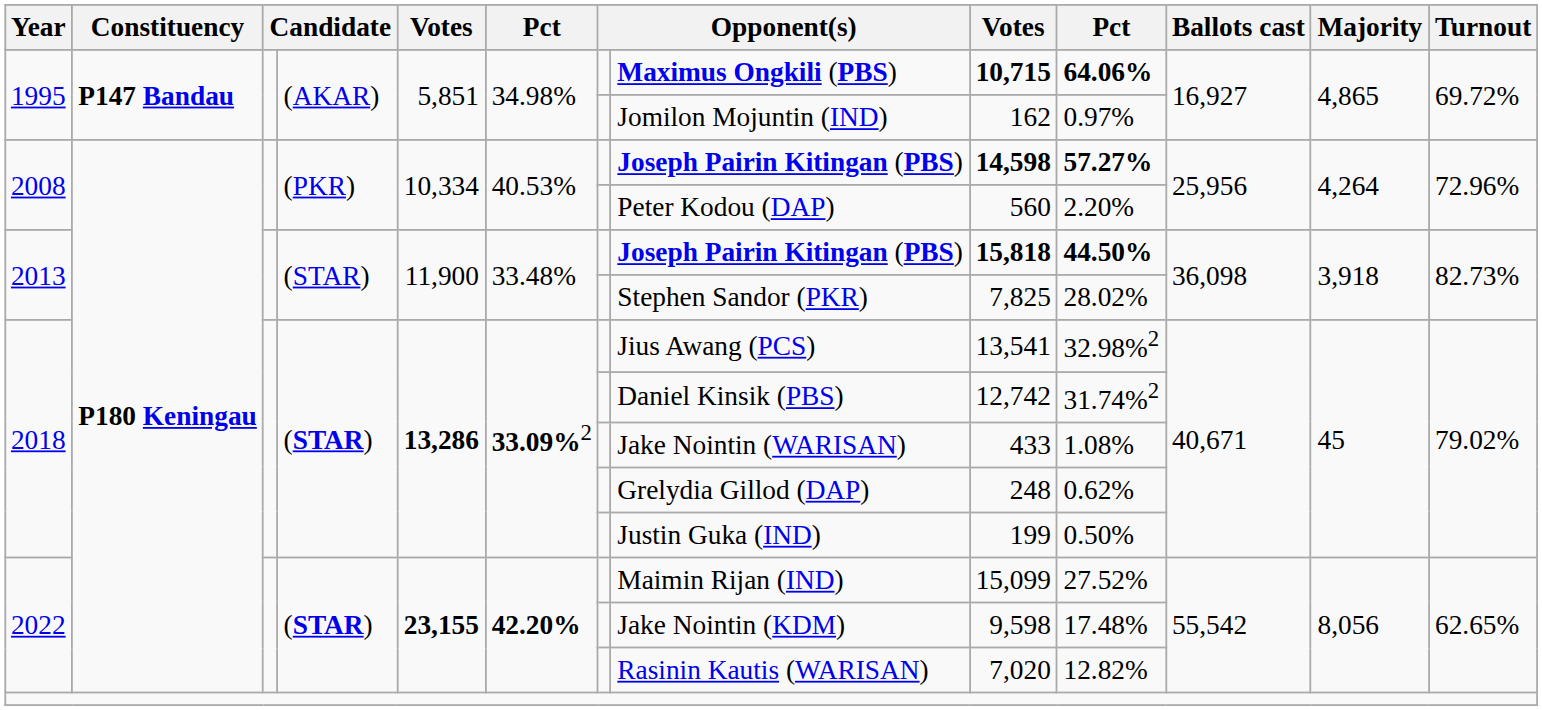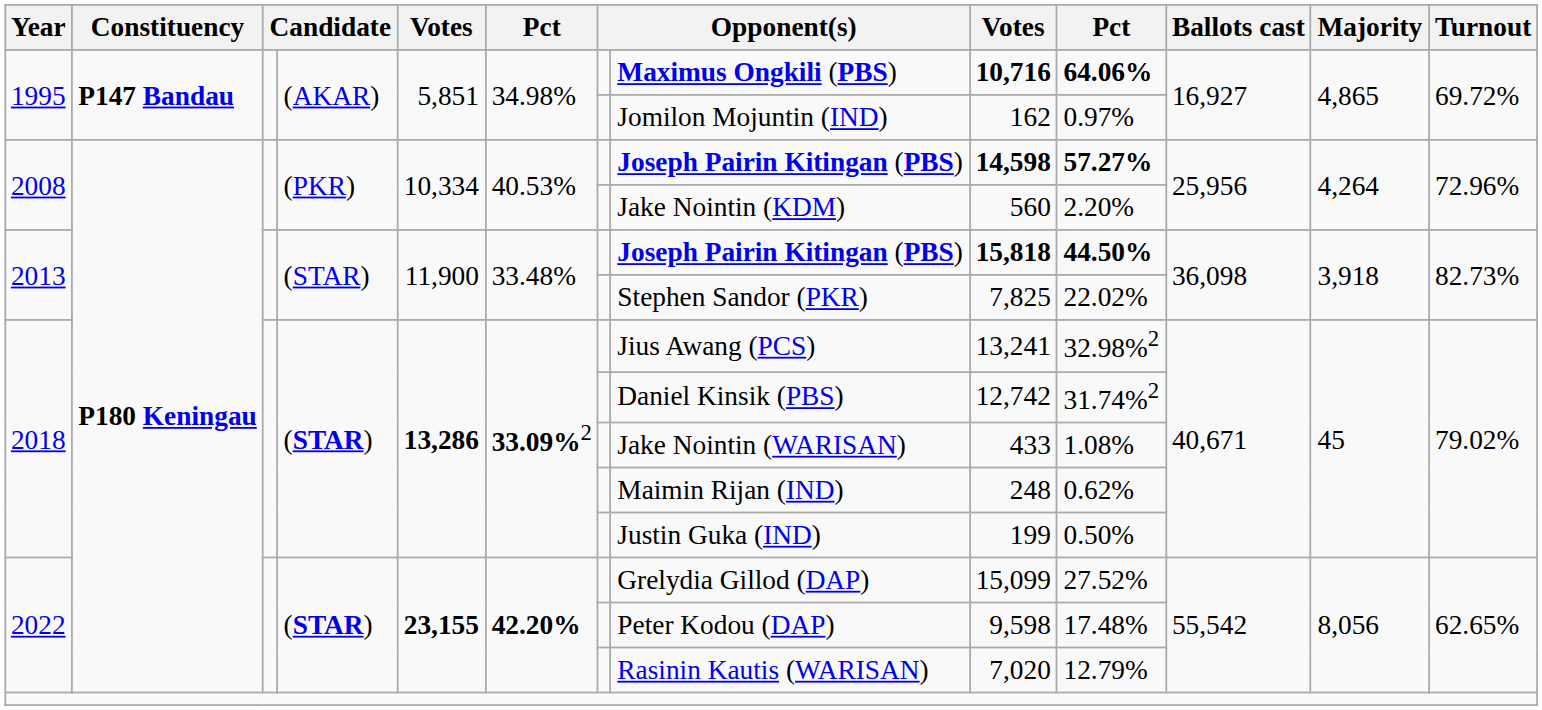(1013, 72) 10,715 -> (1013, 72) 10,716
(726, 207) Peter Kodou (DAP) -> (731, 207) Jake Nointin (KDM)
(1106, 297) 28.02% -> (1106, 297) 22.02%
(1013, 345) 13,541 -> (1013, 345) 13,241
(743, 489) Grelydia Gillod (DAP) -> (730, 489) Maimin Rijan (IND)
(730, 579) Maimin Rijan (IND) -> (743, 579) Grelydia Gillod (DAP)
(731, 624) Jake Nointin (KDM) -> (726, 624) Peter Kodou (DAP)
(1106, 669) 12.82% -> (1106, 669) 12.79%
